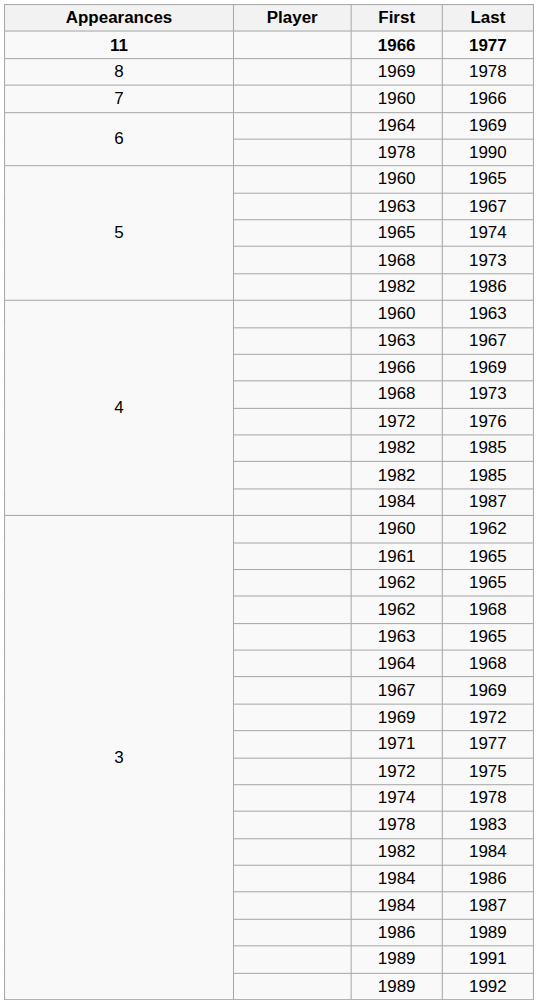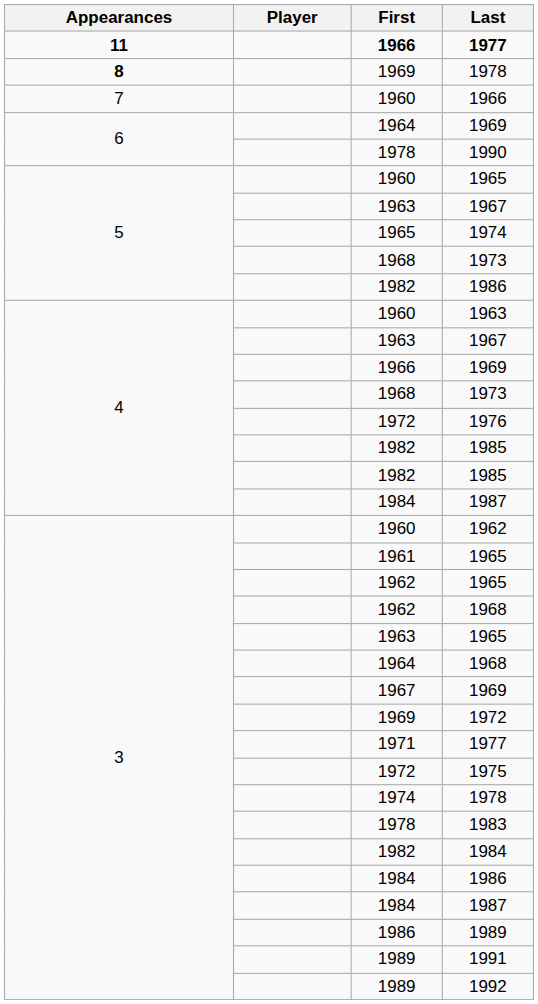(119, 71) normal -> (119, 71) bold
